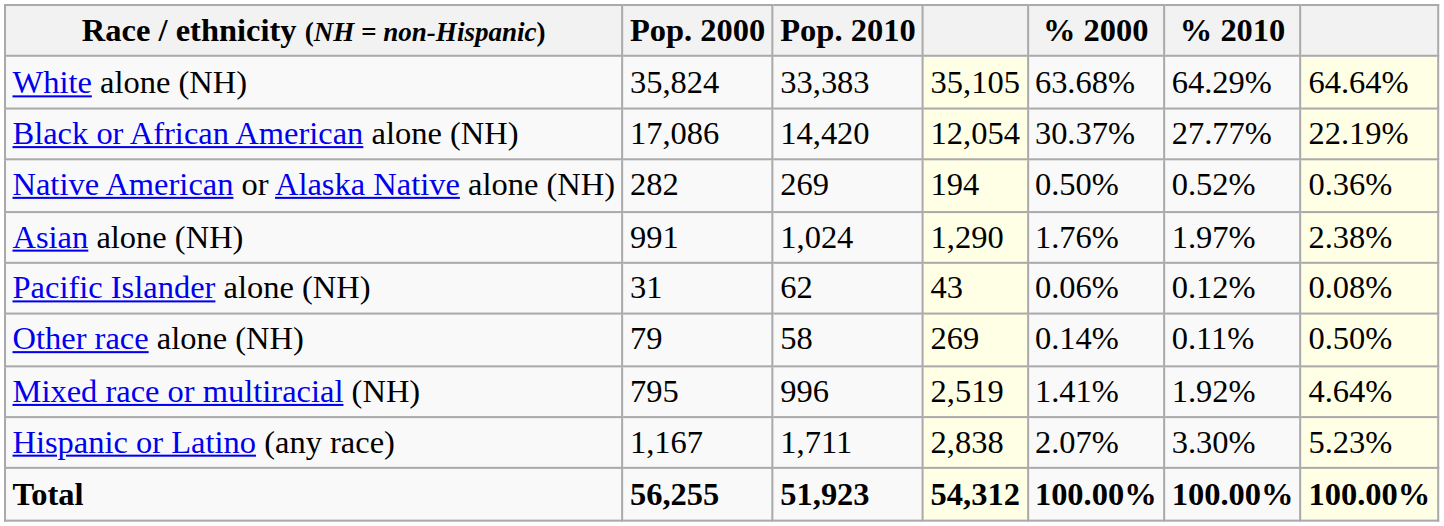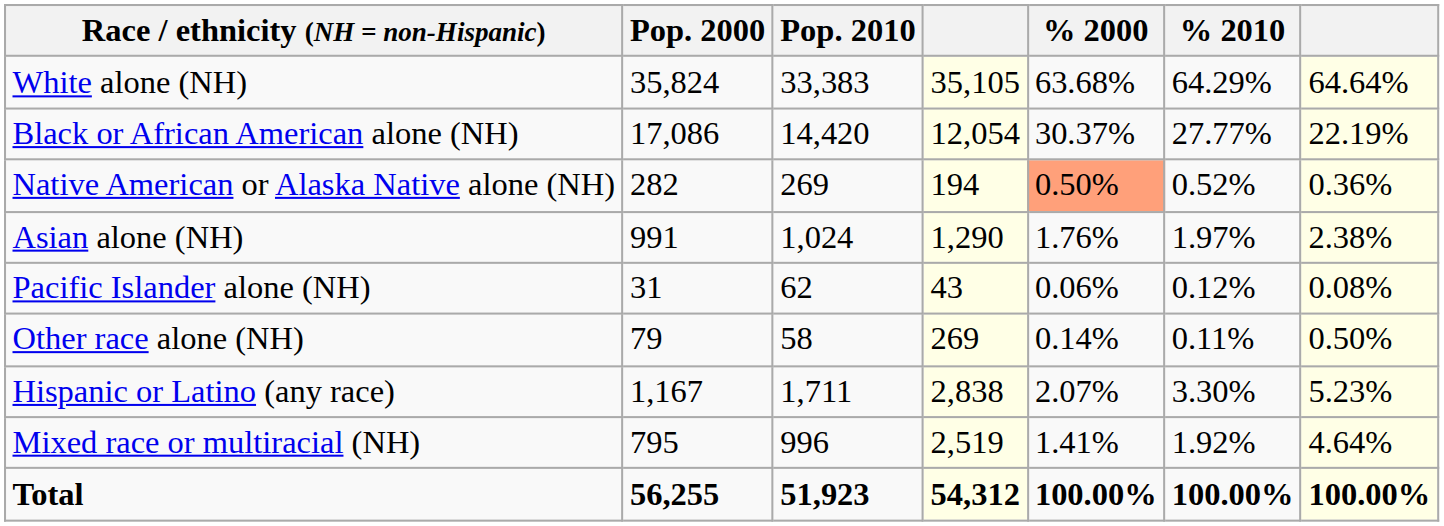(1077, 184) no background -> (1077, 184) lightsalmon background
rows swapped: (216, 390) <-> (204, 442)
